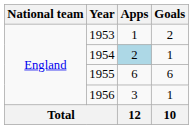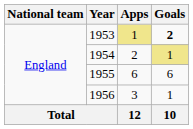(134, 34) no background -> (134, 34) khaki background
(170, 34) normal -> (170, 34) bold
(134, 54) lightblue background -> (134, 54) no background
(170, 54) no background -> (170, 54) khaki background
